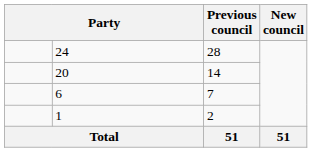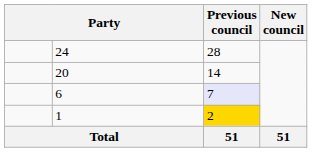(210, 94) no background -> (210, 94) lavender background
(210, 115) no background -> (210, 115) gold background
